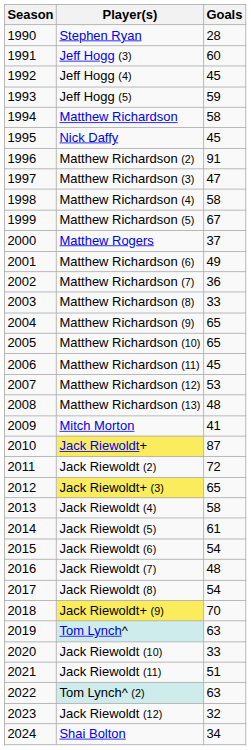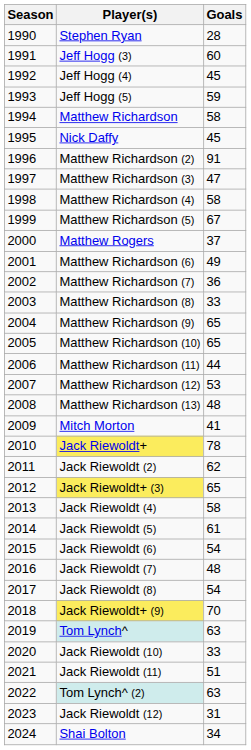(214, 364) 45 -> (214, 364) 44
(214, 446) 87 -> (214, 446) 78
(214, 466) 72 -> (214, 466) 62
(214, 713) 32 -> (214, 713) 31
